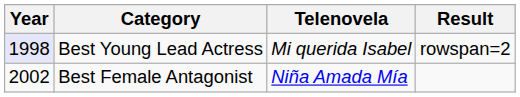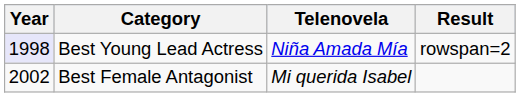(341, 48) Mi querida Isabel -> (340, 48) Niña Amada Mía
(340, 77) Niña Amada Mía -> (341, 77) Mi querida Isabel
